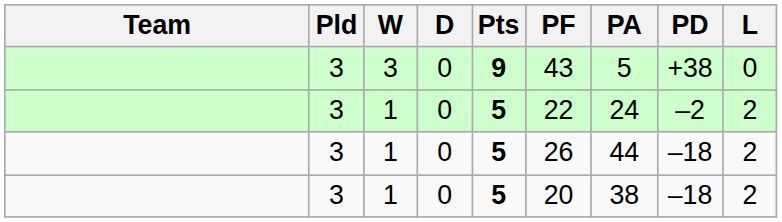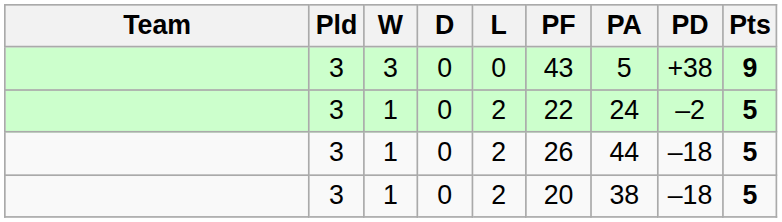columns swapped: (750, 25) <-> (499, 25)
